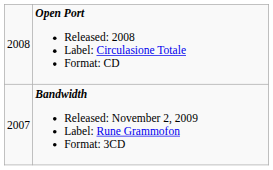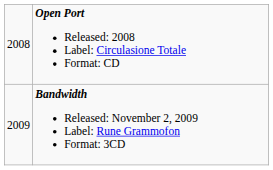(19, 124) 2007 -> (19, 124) 2009
